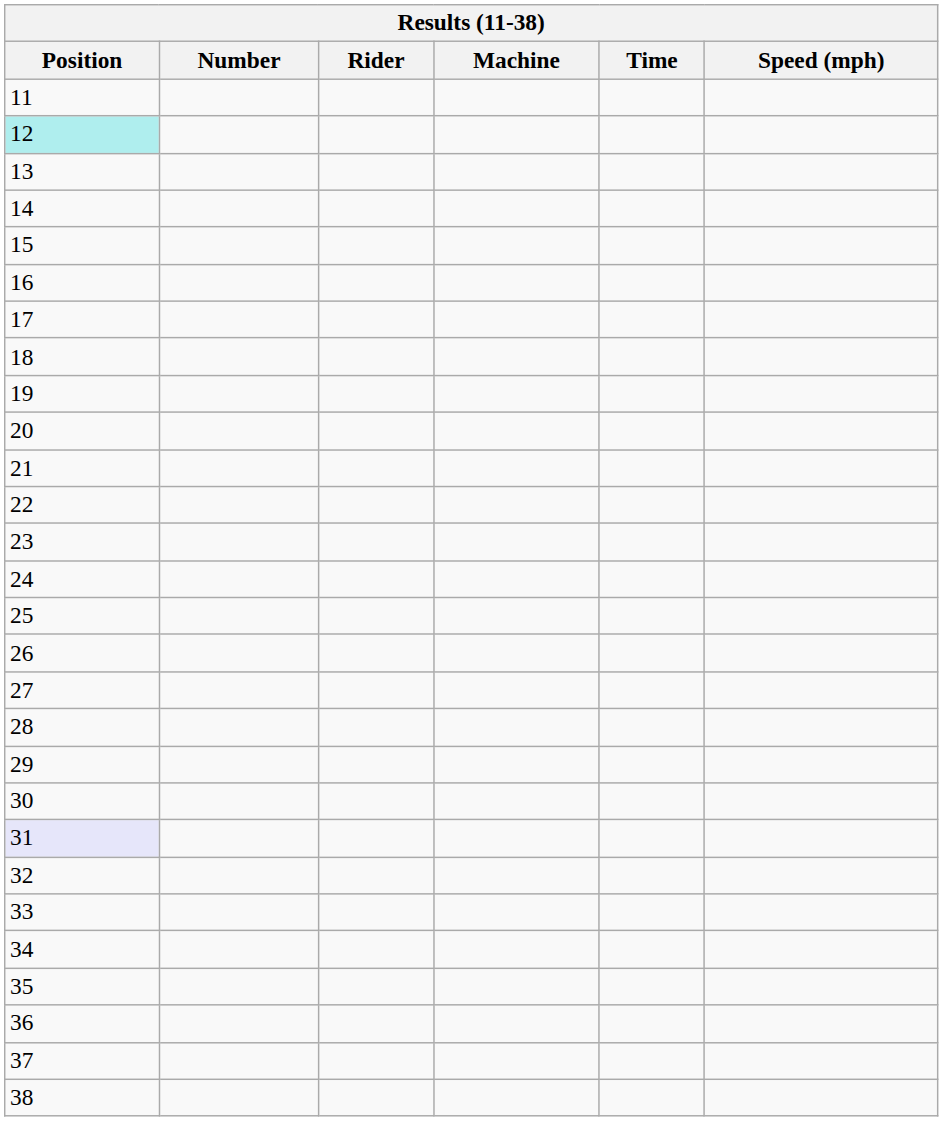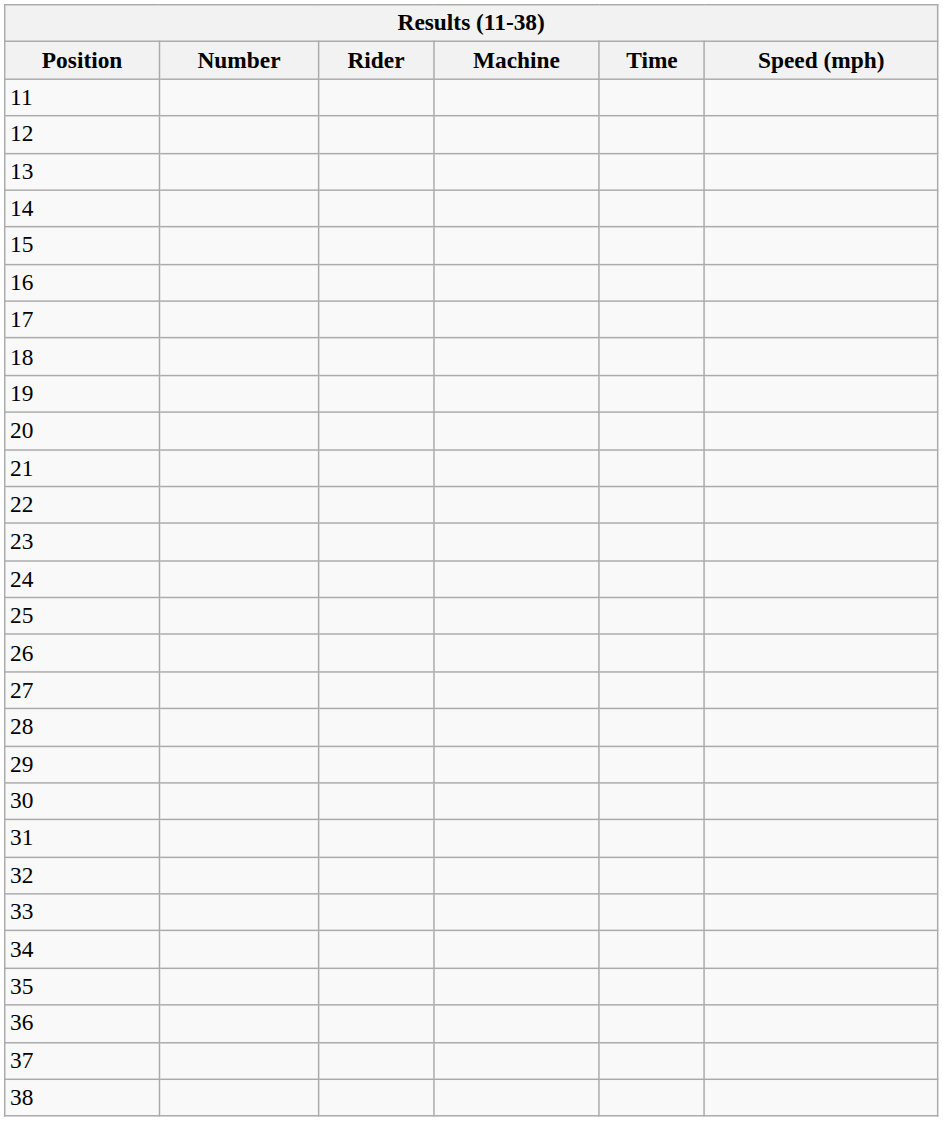(22, 134) paleturquoise background -> (22, 134) no background
(22, 838) lavender background -> (22, 838) no background
